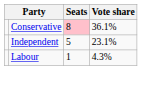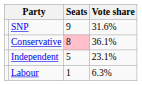+ row: (20, 27)
(102, 57) 4.3% -> (102, 73) 6.3%
